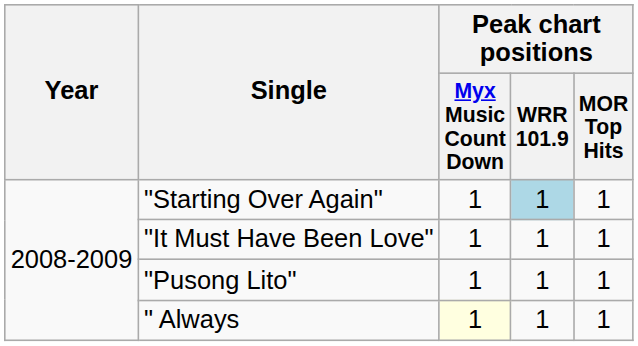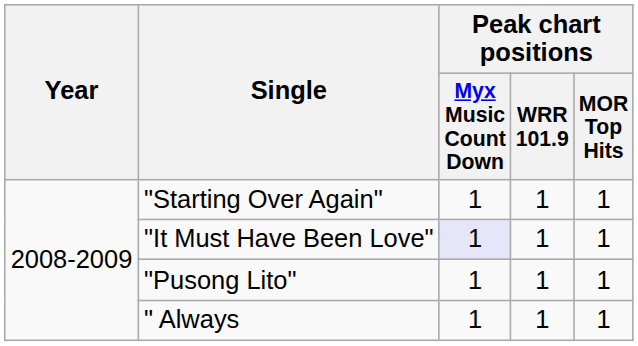(542, 199) lightblue background -> (542, 199) no background
(475, 239) no background -> (475, 239) lavender background
(475, 320) lightyellow background -> (475, 320) no background
